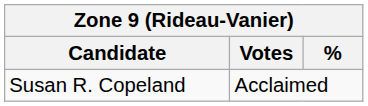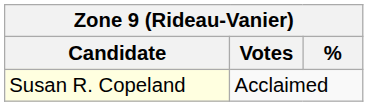(97, 85) no background -> (97, 85) lightyellow background
